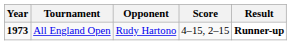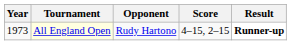(18, 31) bold -> (18, 31) normal
(72, 31) no background -> (72, 31) lightyellow background
